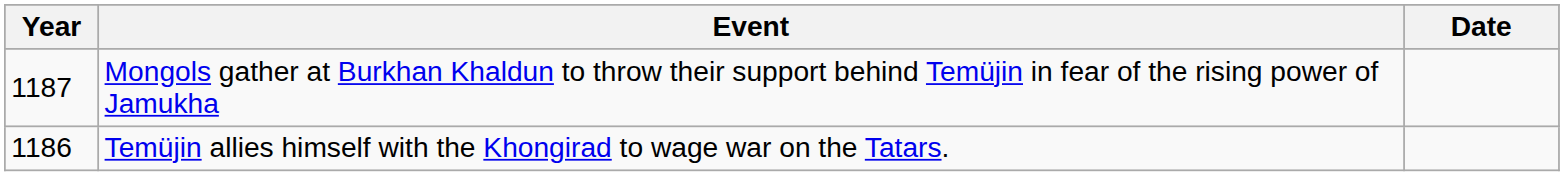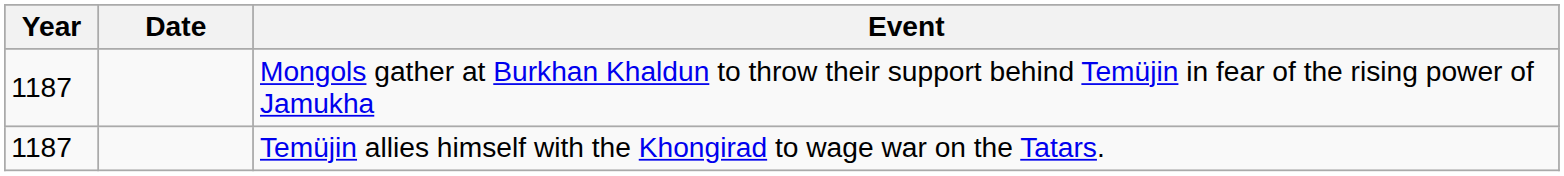columns swapped: (1481, 26) <-> (751, 26)
(42, 147) 1186 -> (42, 147) 1187
